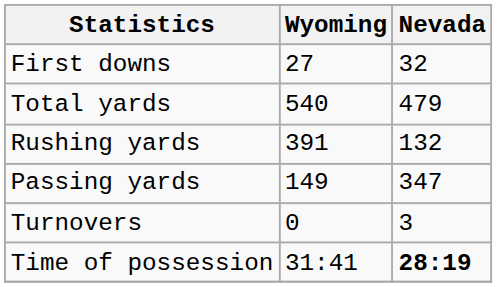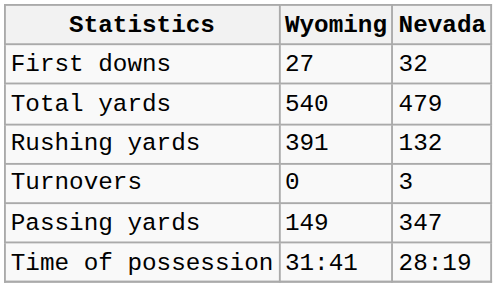rows swapped: (106, 183) <-> (76, 223)
(435, 262) bold -> (435, 262) normal
